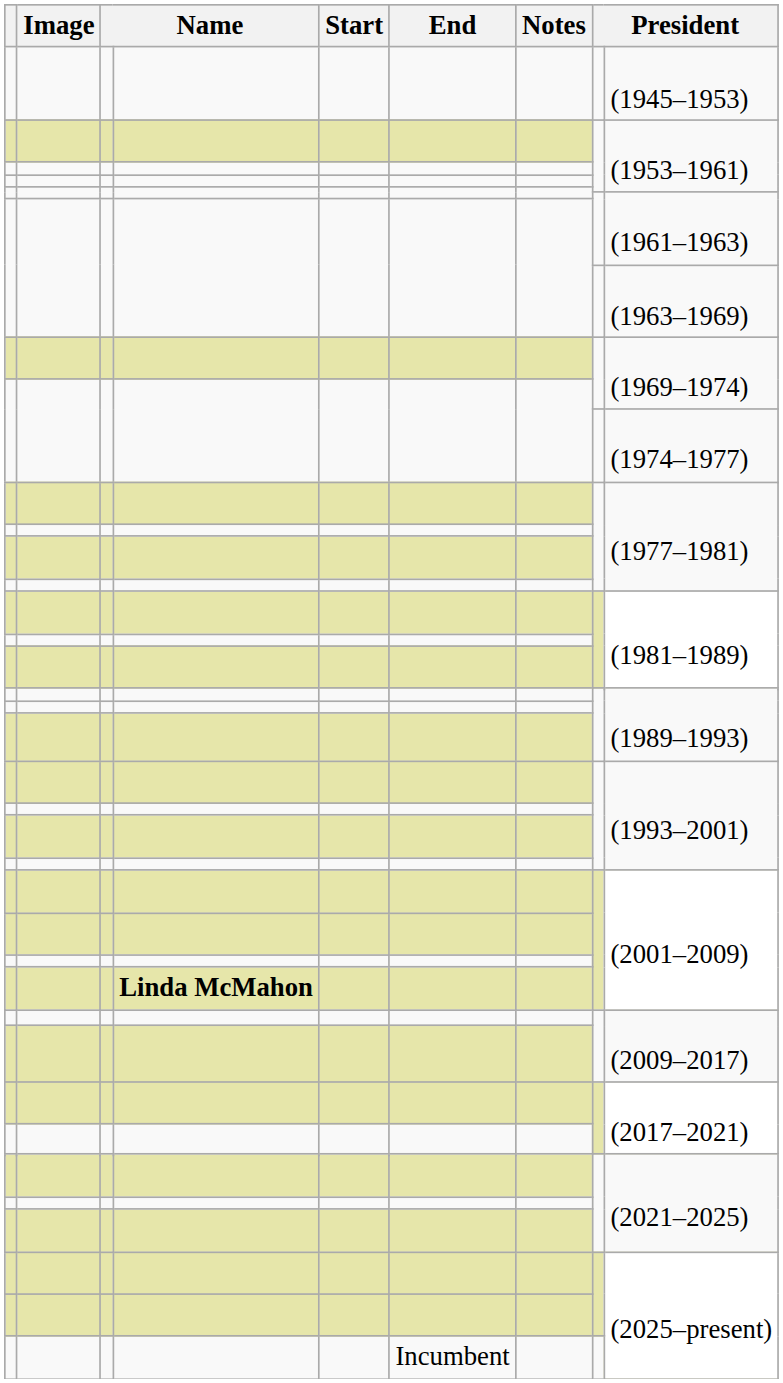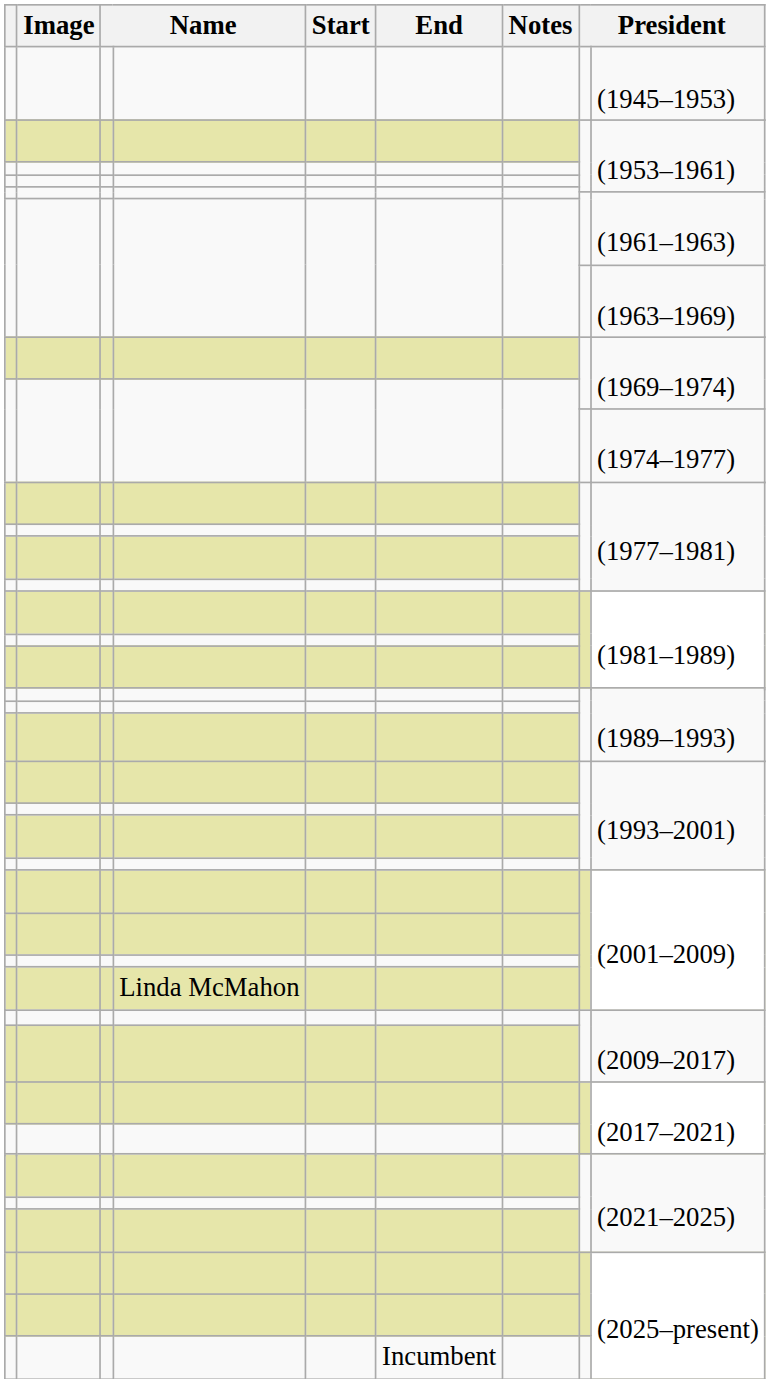(216, 988) bold -> (209, 988) normal
